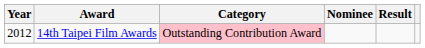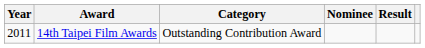(19, 33) 2012 -> (19, 33) 2011
(242, 33) pink background -> (242, 33) no background
